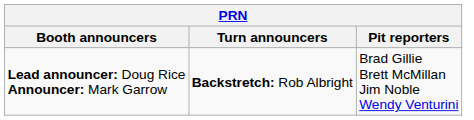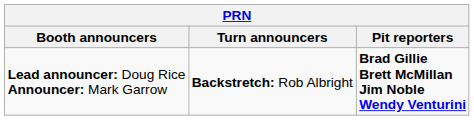(409, 82) normal -> (413, 82) bold
